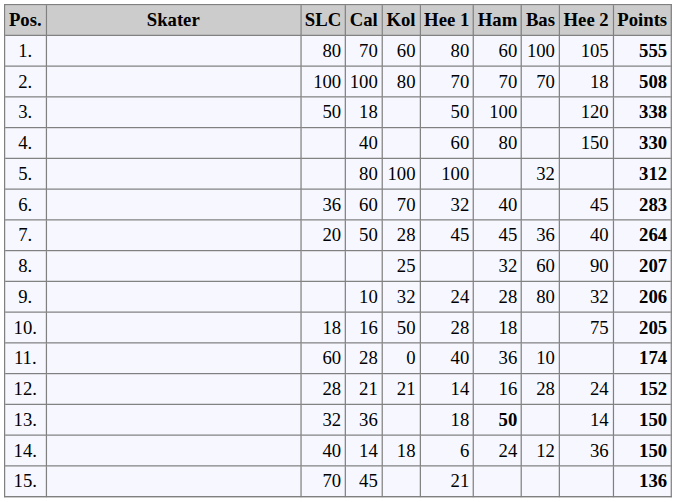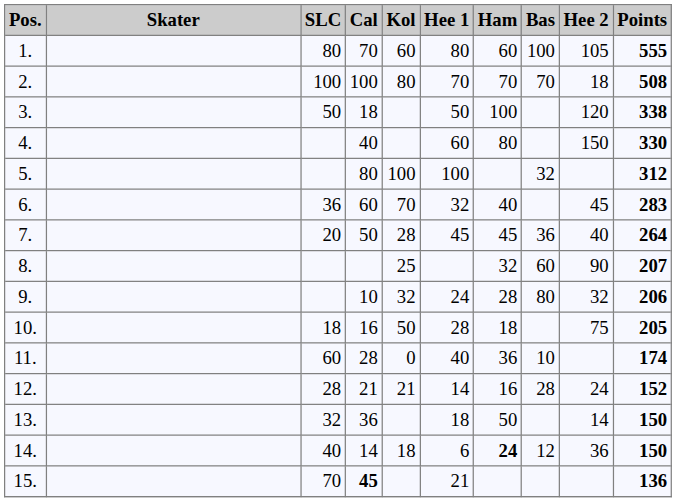(508, 419) bold -> (508, 419) normal
(508, 450) normal -> (508, 450) bold
(368, 481) normal -> (368, 481) bold
